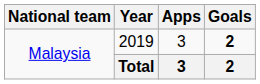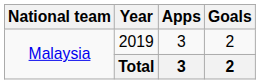(230, 41) bold -> (230, 41) normal
